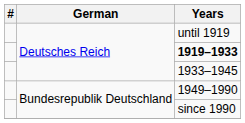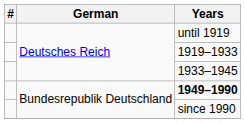(208, 52) bold -> (208, 52) normal
(208, 90) normal -> (208, 90) bold
